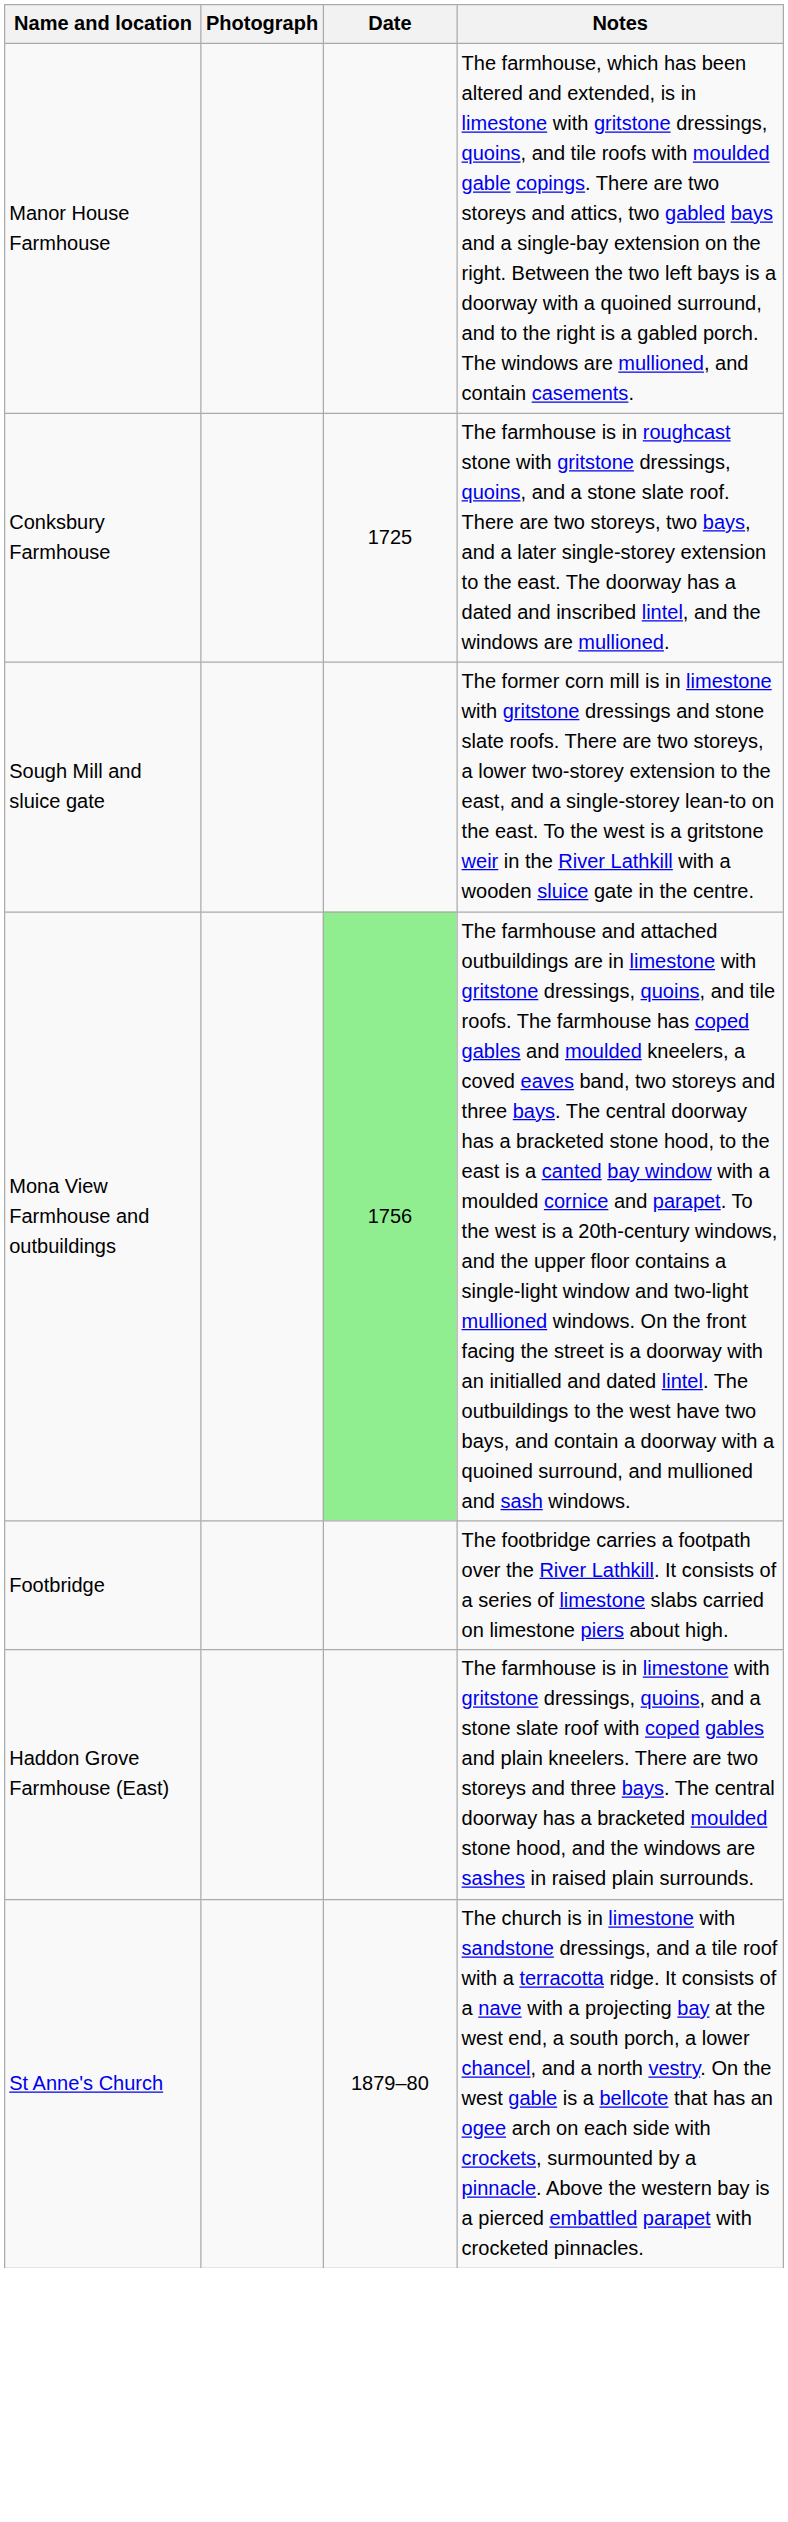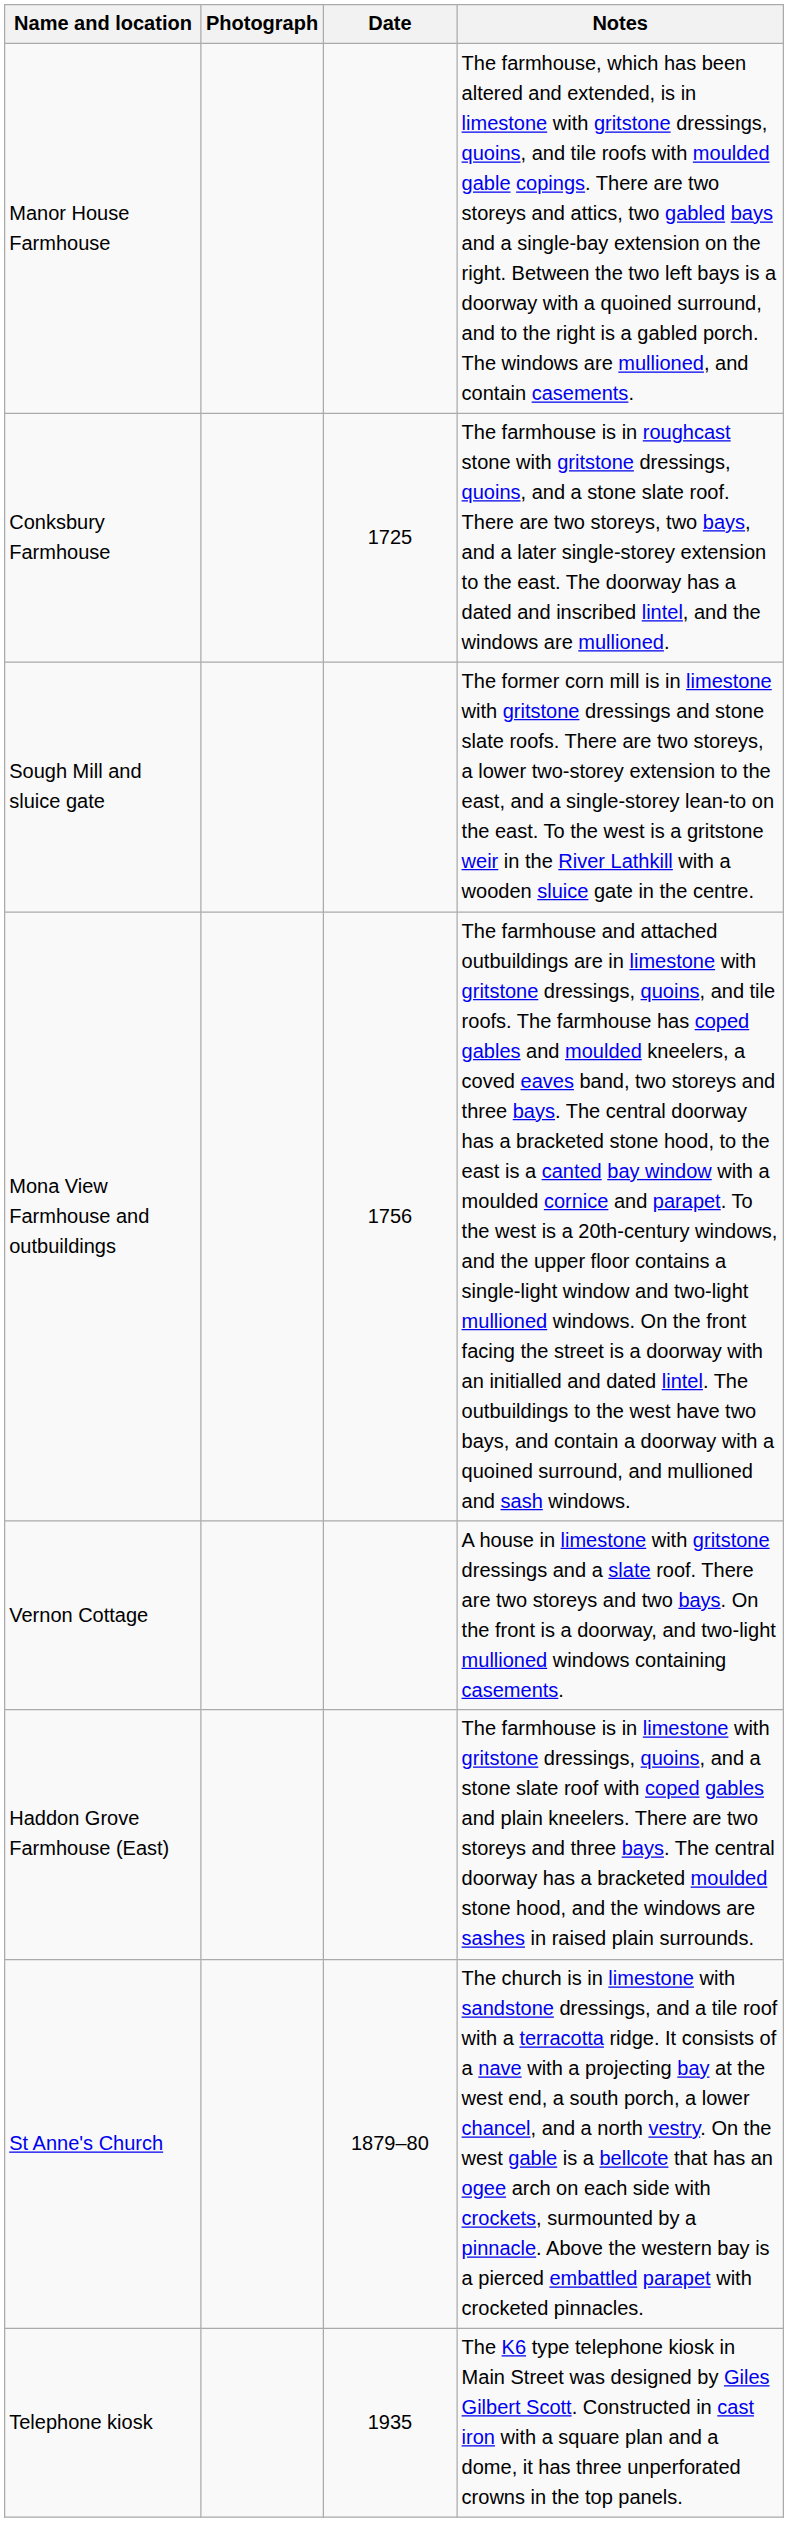(390, 1215) lightgreen background -> (390, 1215) no background
- row: (57, 1585)
+ row: (79, 1615)
+ row: (81, 2422)
